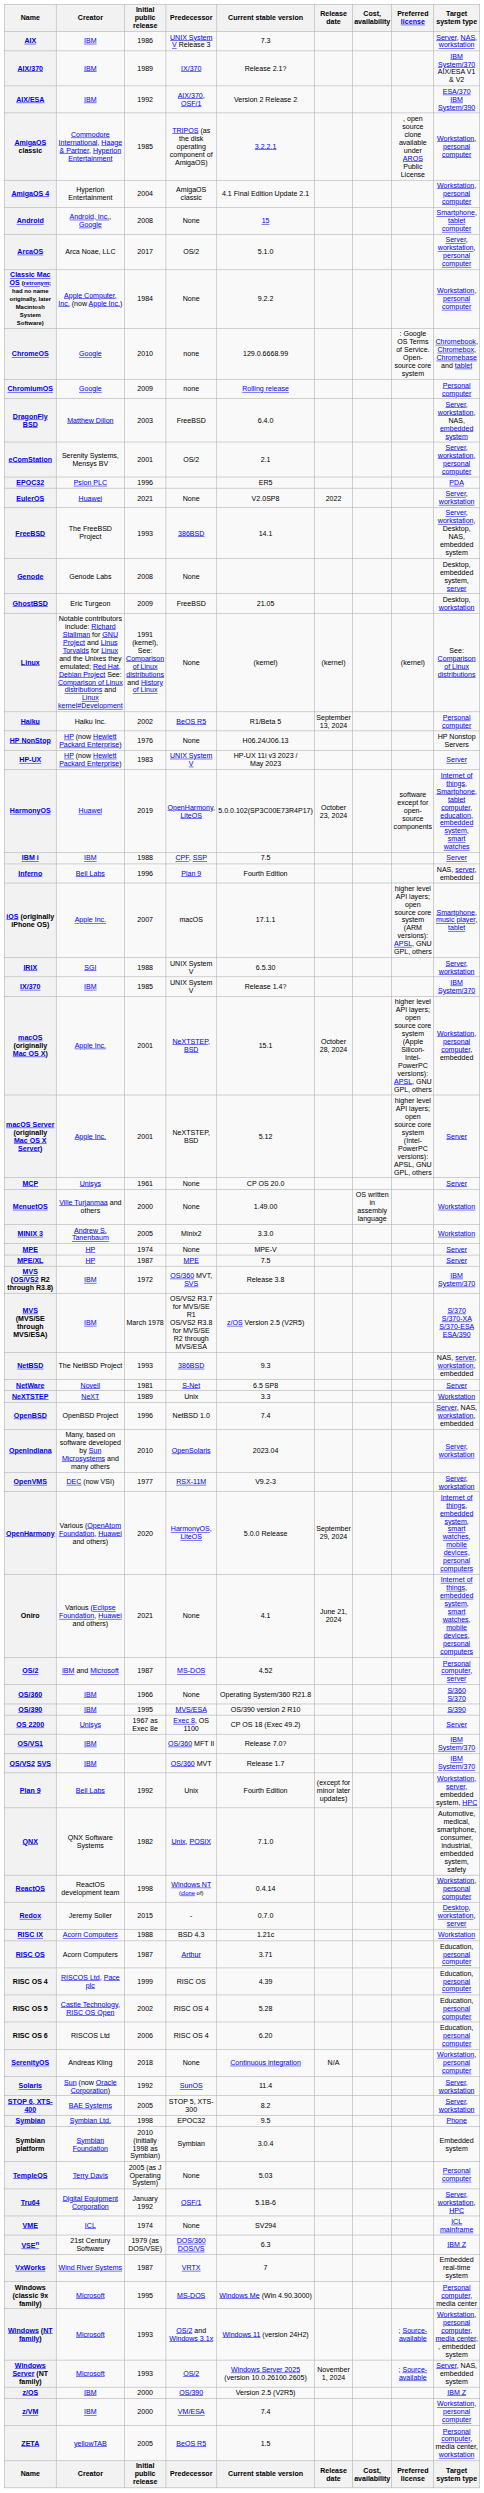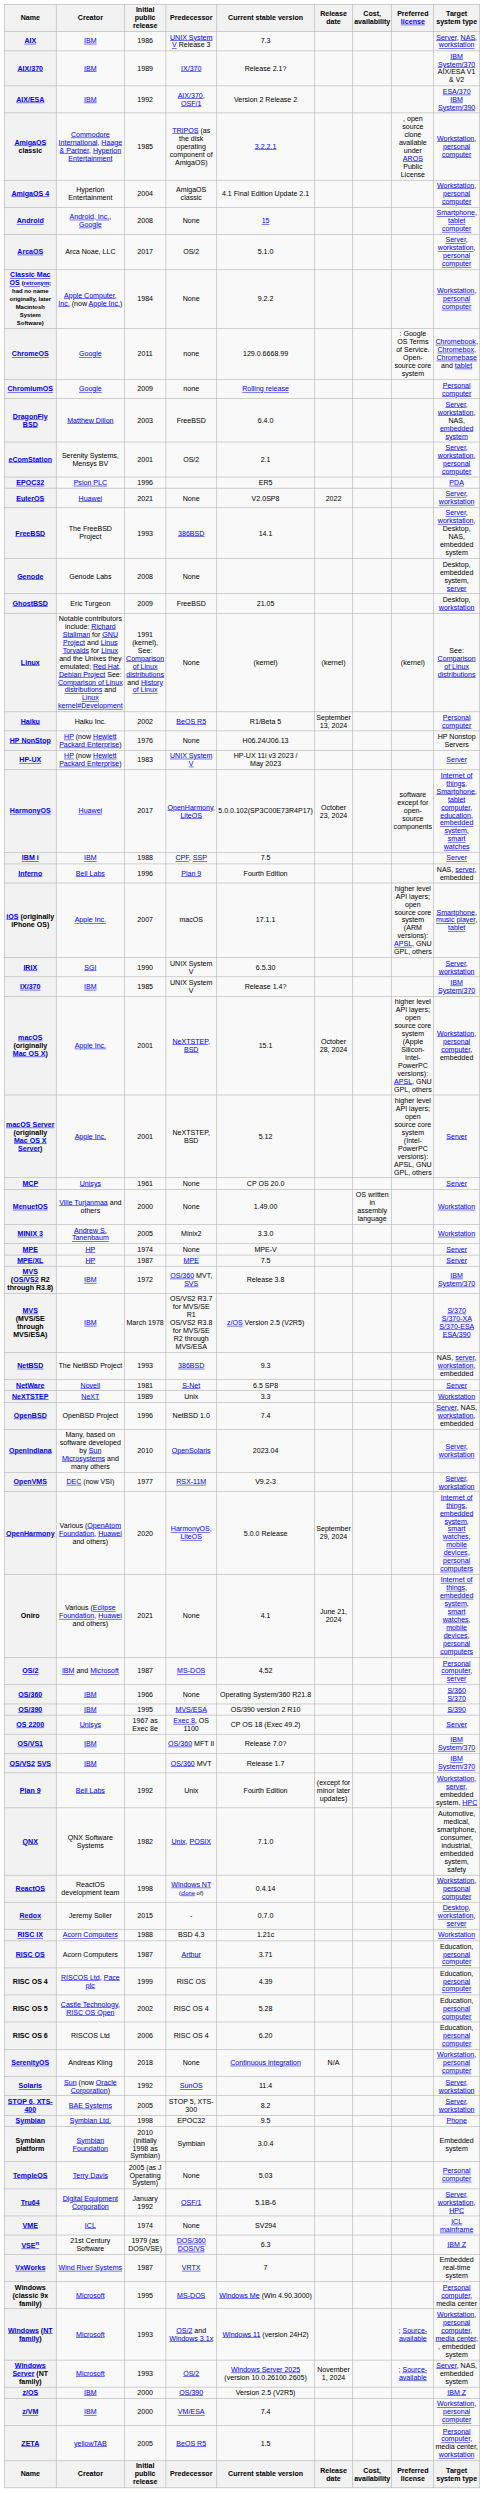(145, 354) 2010 -> (145, 354) 2011
(145, 811) 2019 -> (145, 811) 2017
(145, 968) 1988 -> (145, 968) 1990
